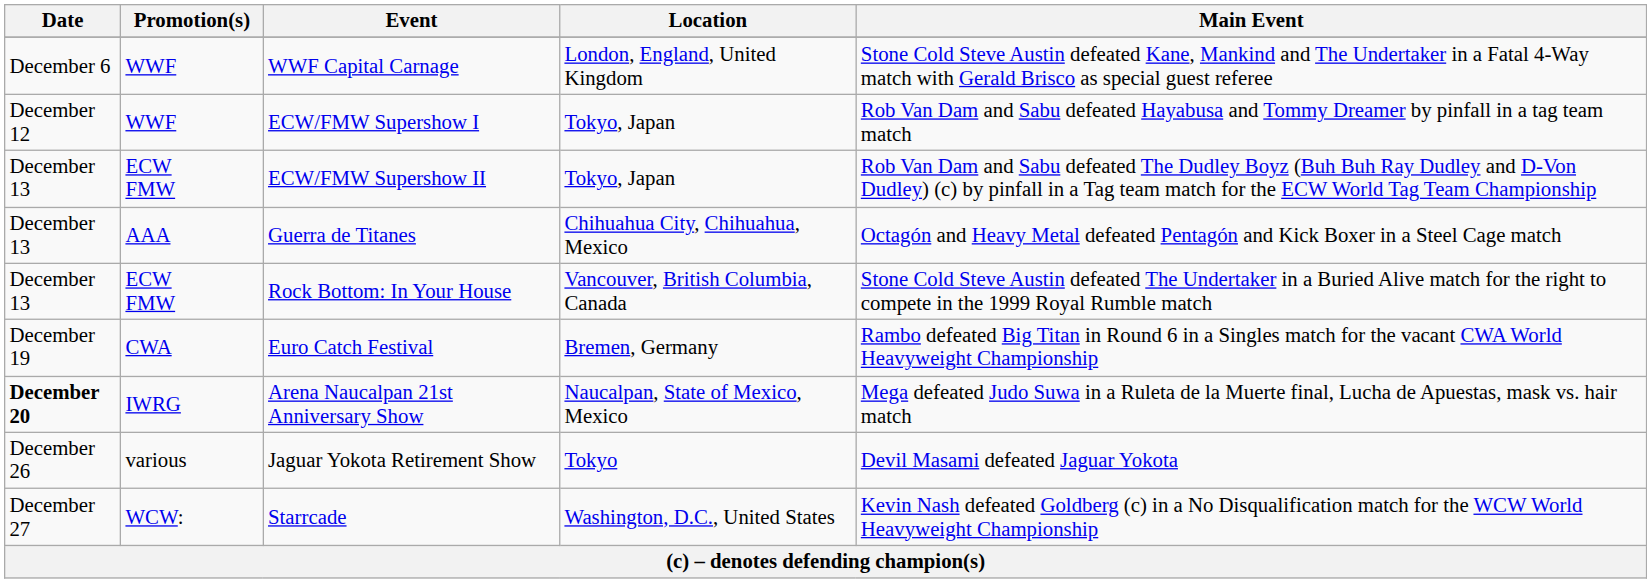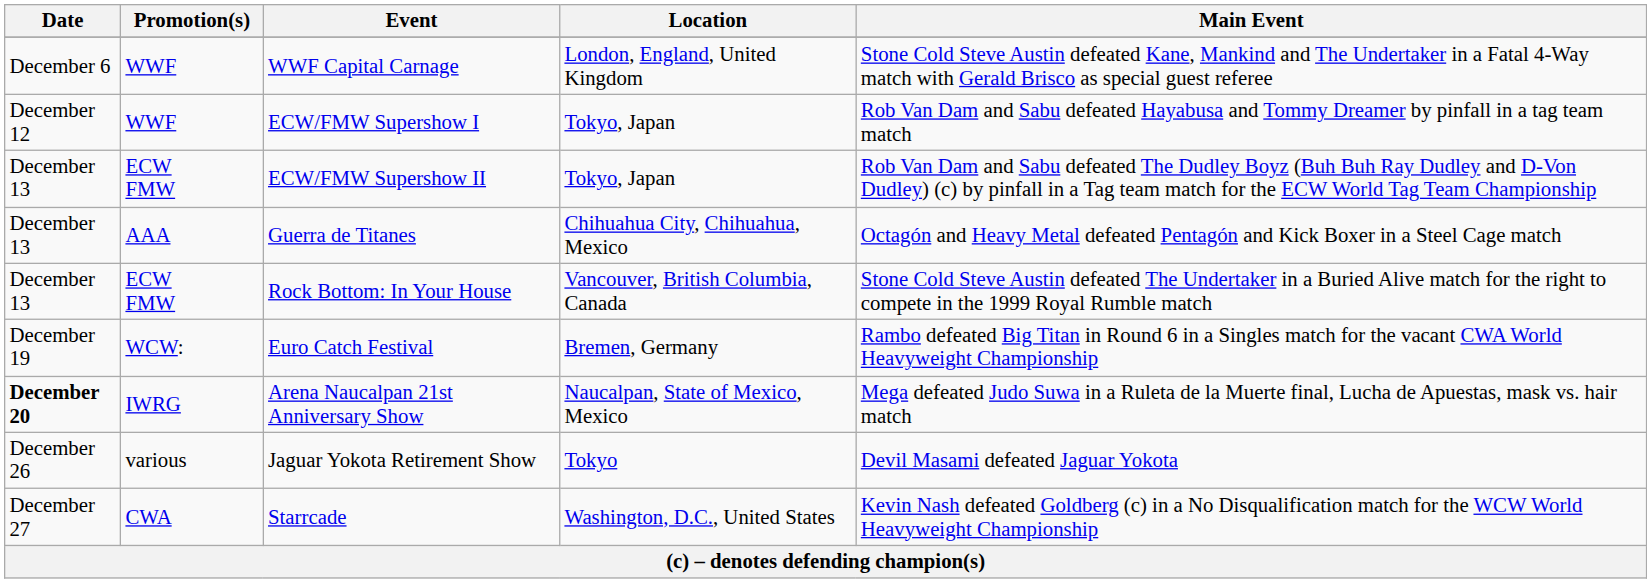(149, 347) CWA -> (155, 347) WCW:
(155, 516) WCW: -> (149, 516) CWA
